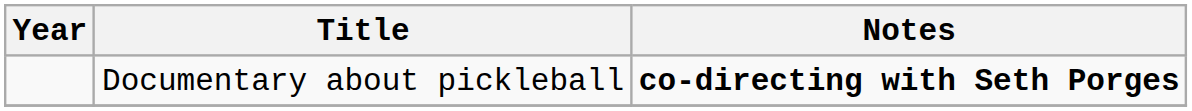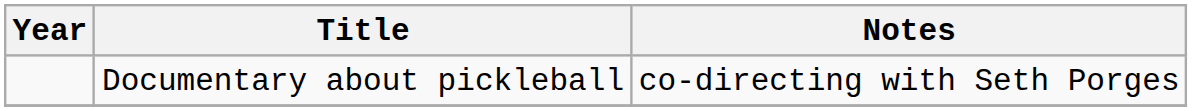(909, 81) bold -> (909, 81) normal
